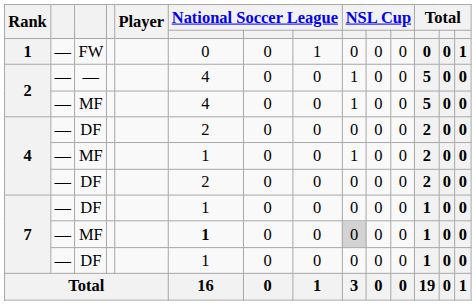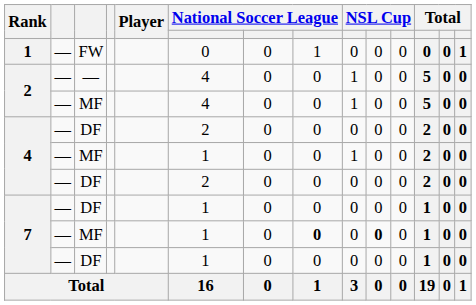(205, 234) bold -> (205, 234) normal
(317, 234) normal -> (317, 234) bold
(354, 234) lightgrey background -> (354, 234) no background
(378, 234) normal -> (378, 234) bold
